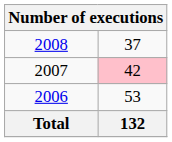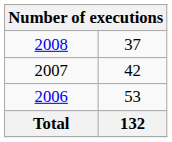(133, 70) pink background -> (133, 70) no background
